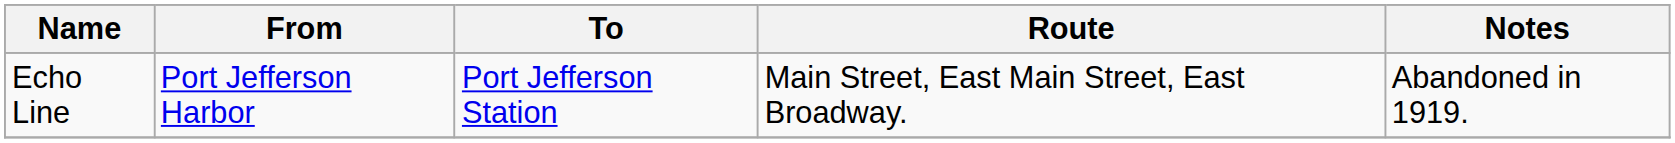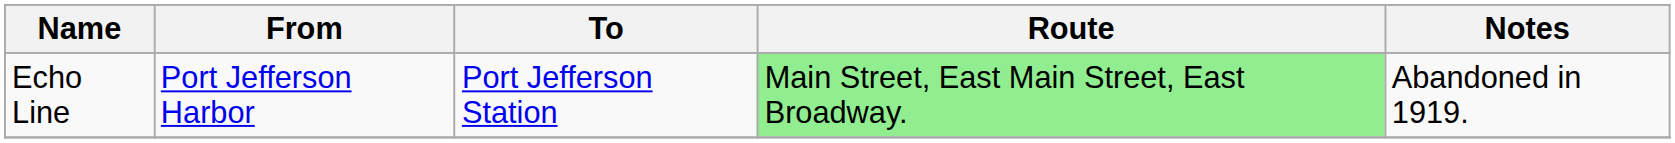(1005, 94) no background -> (1005, 94) lightgreen background
